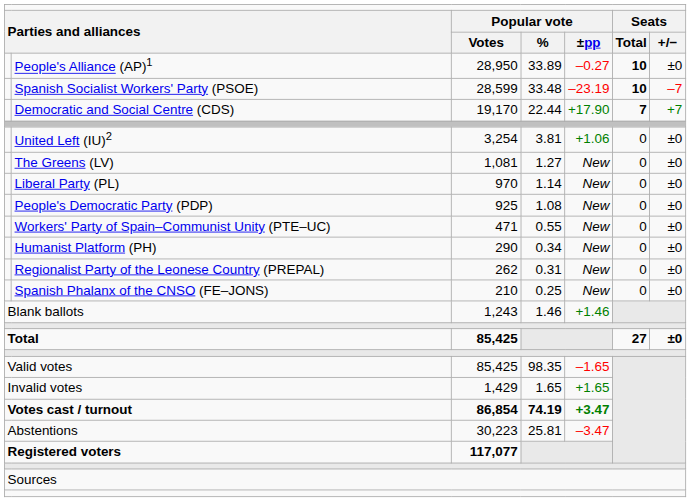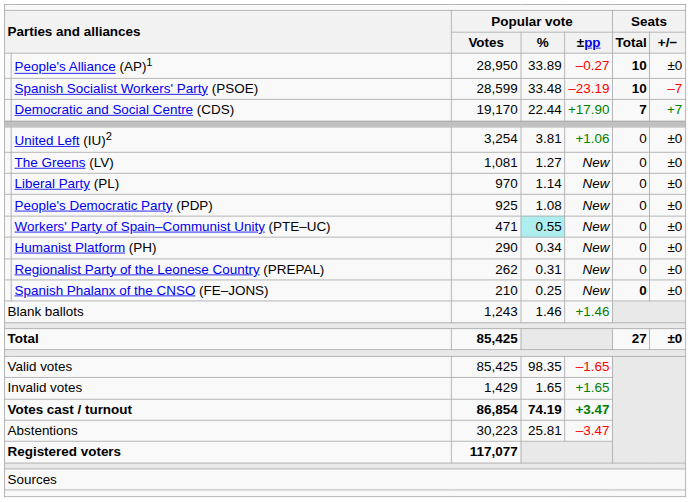(549, 226) no background -> (549, 226) paleturquoise background
(643, 290) normal -> (643, 290) bold
